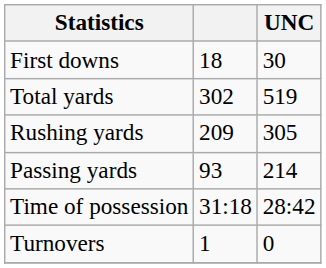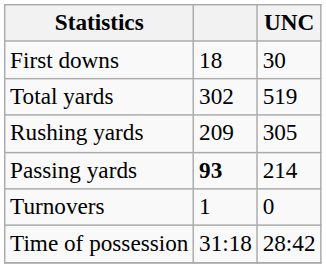(211, 170) normal -> (211, 170) bold
rows swapped: (57, 243) <-> (99, 206)
